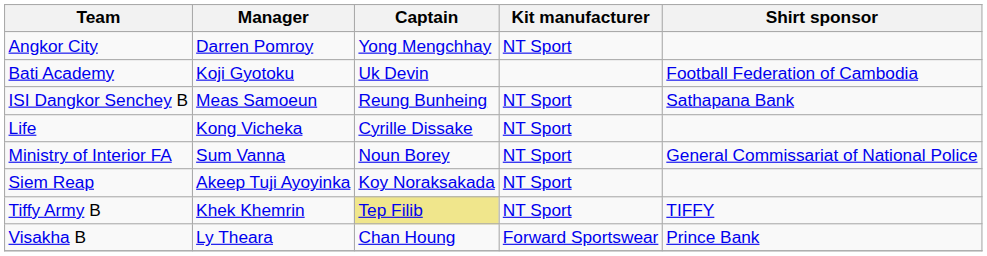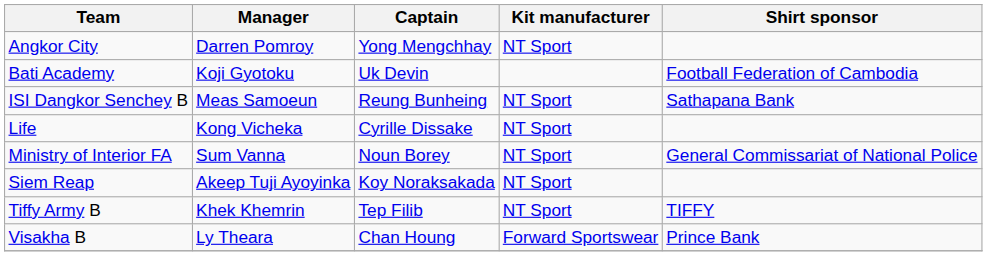(391, 210) khaki background -> (391, 210) no background
